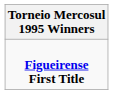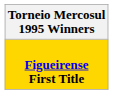(57, 71) no background -> (57, 71) gold background
